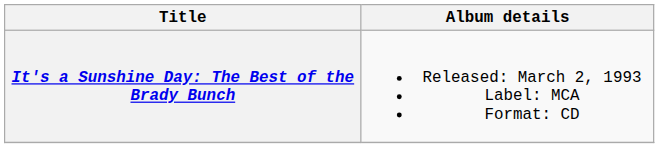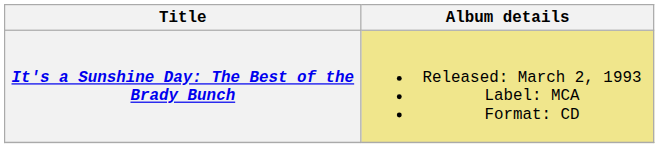(508, 96) no background -> (508, 96) khaki background
